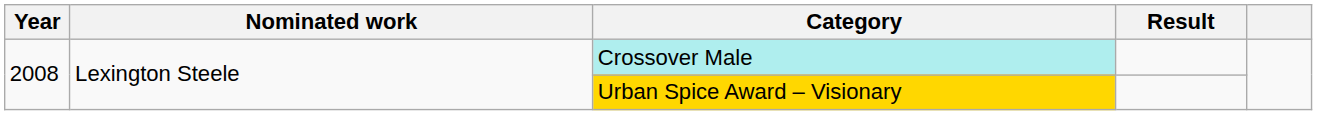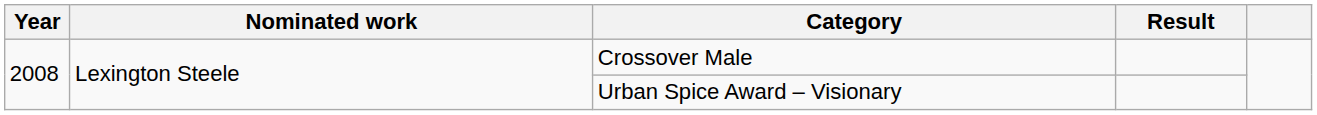(675, 57) paleturquoise background -> (675, 57) no background
(750, 92) gold background -> (750, 92) no background
